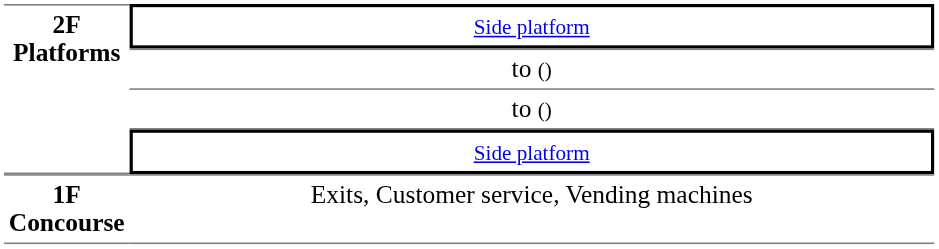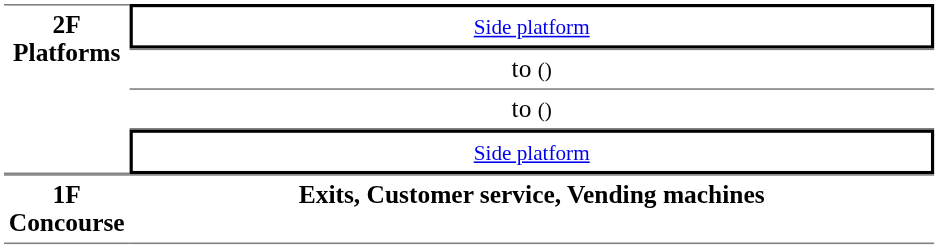(532, 194) normal -> (532, 194) bold
